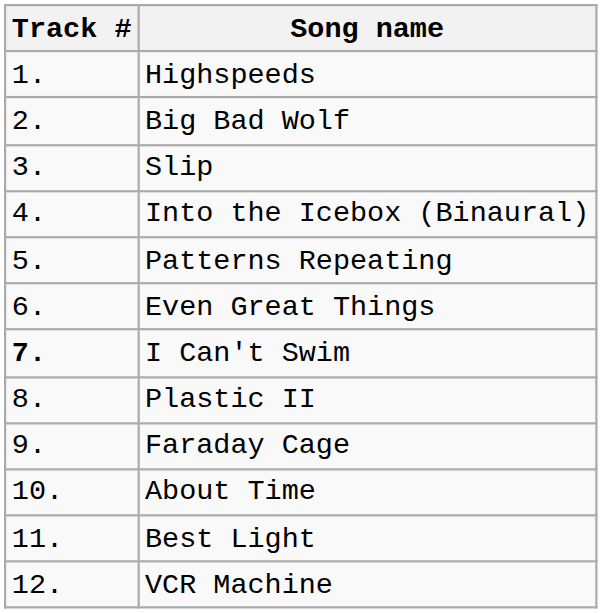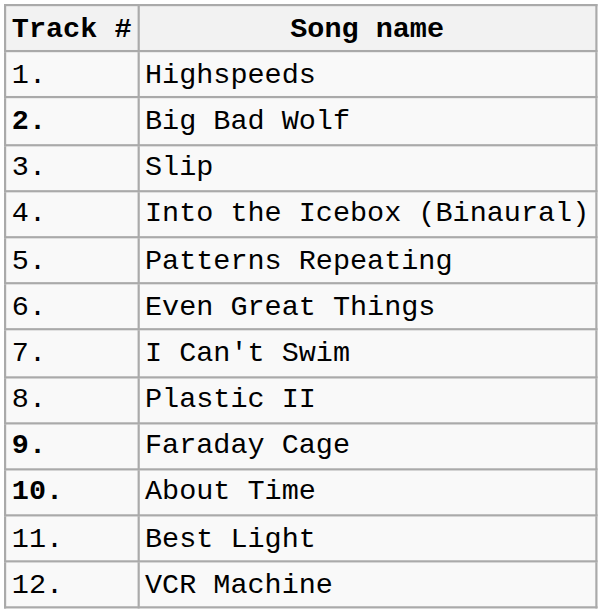(29, 121) normal -> (29, 121) bold
(29, 353) bold -> (29, 353) normal
(29, 446) normal -> (29, 446) bold
(38, 492) normal -> (38, 492) bold
